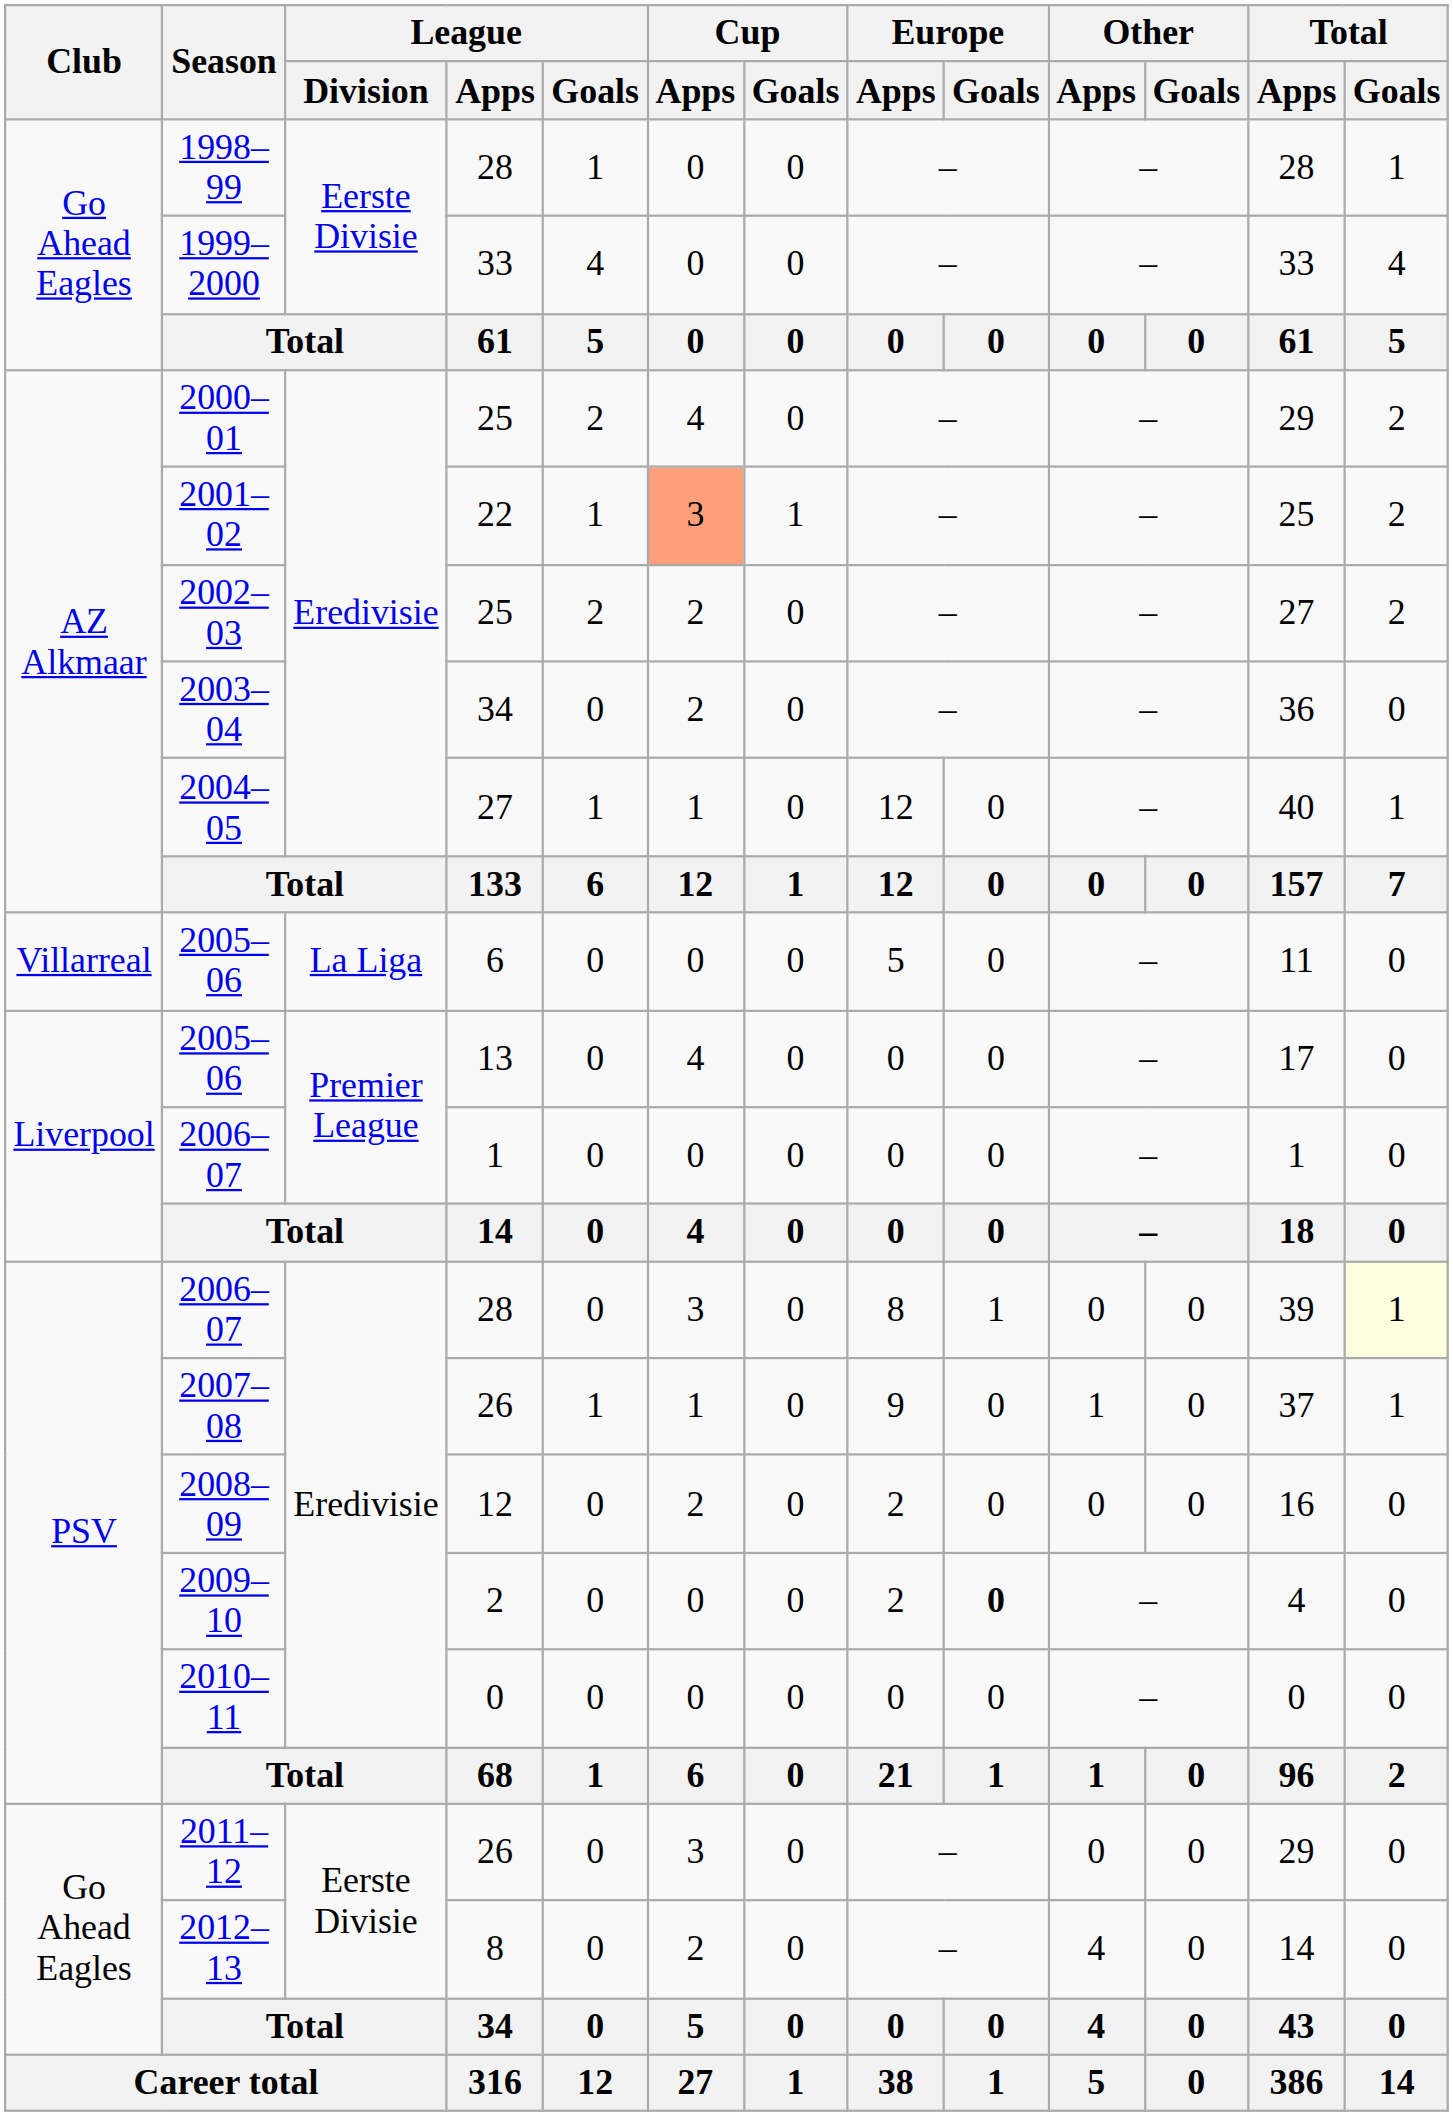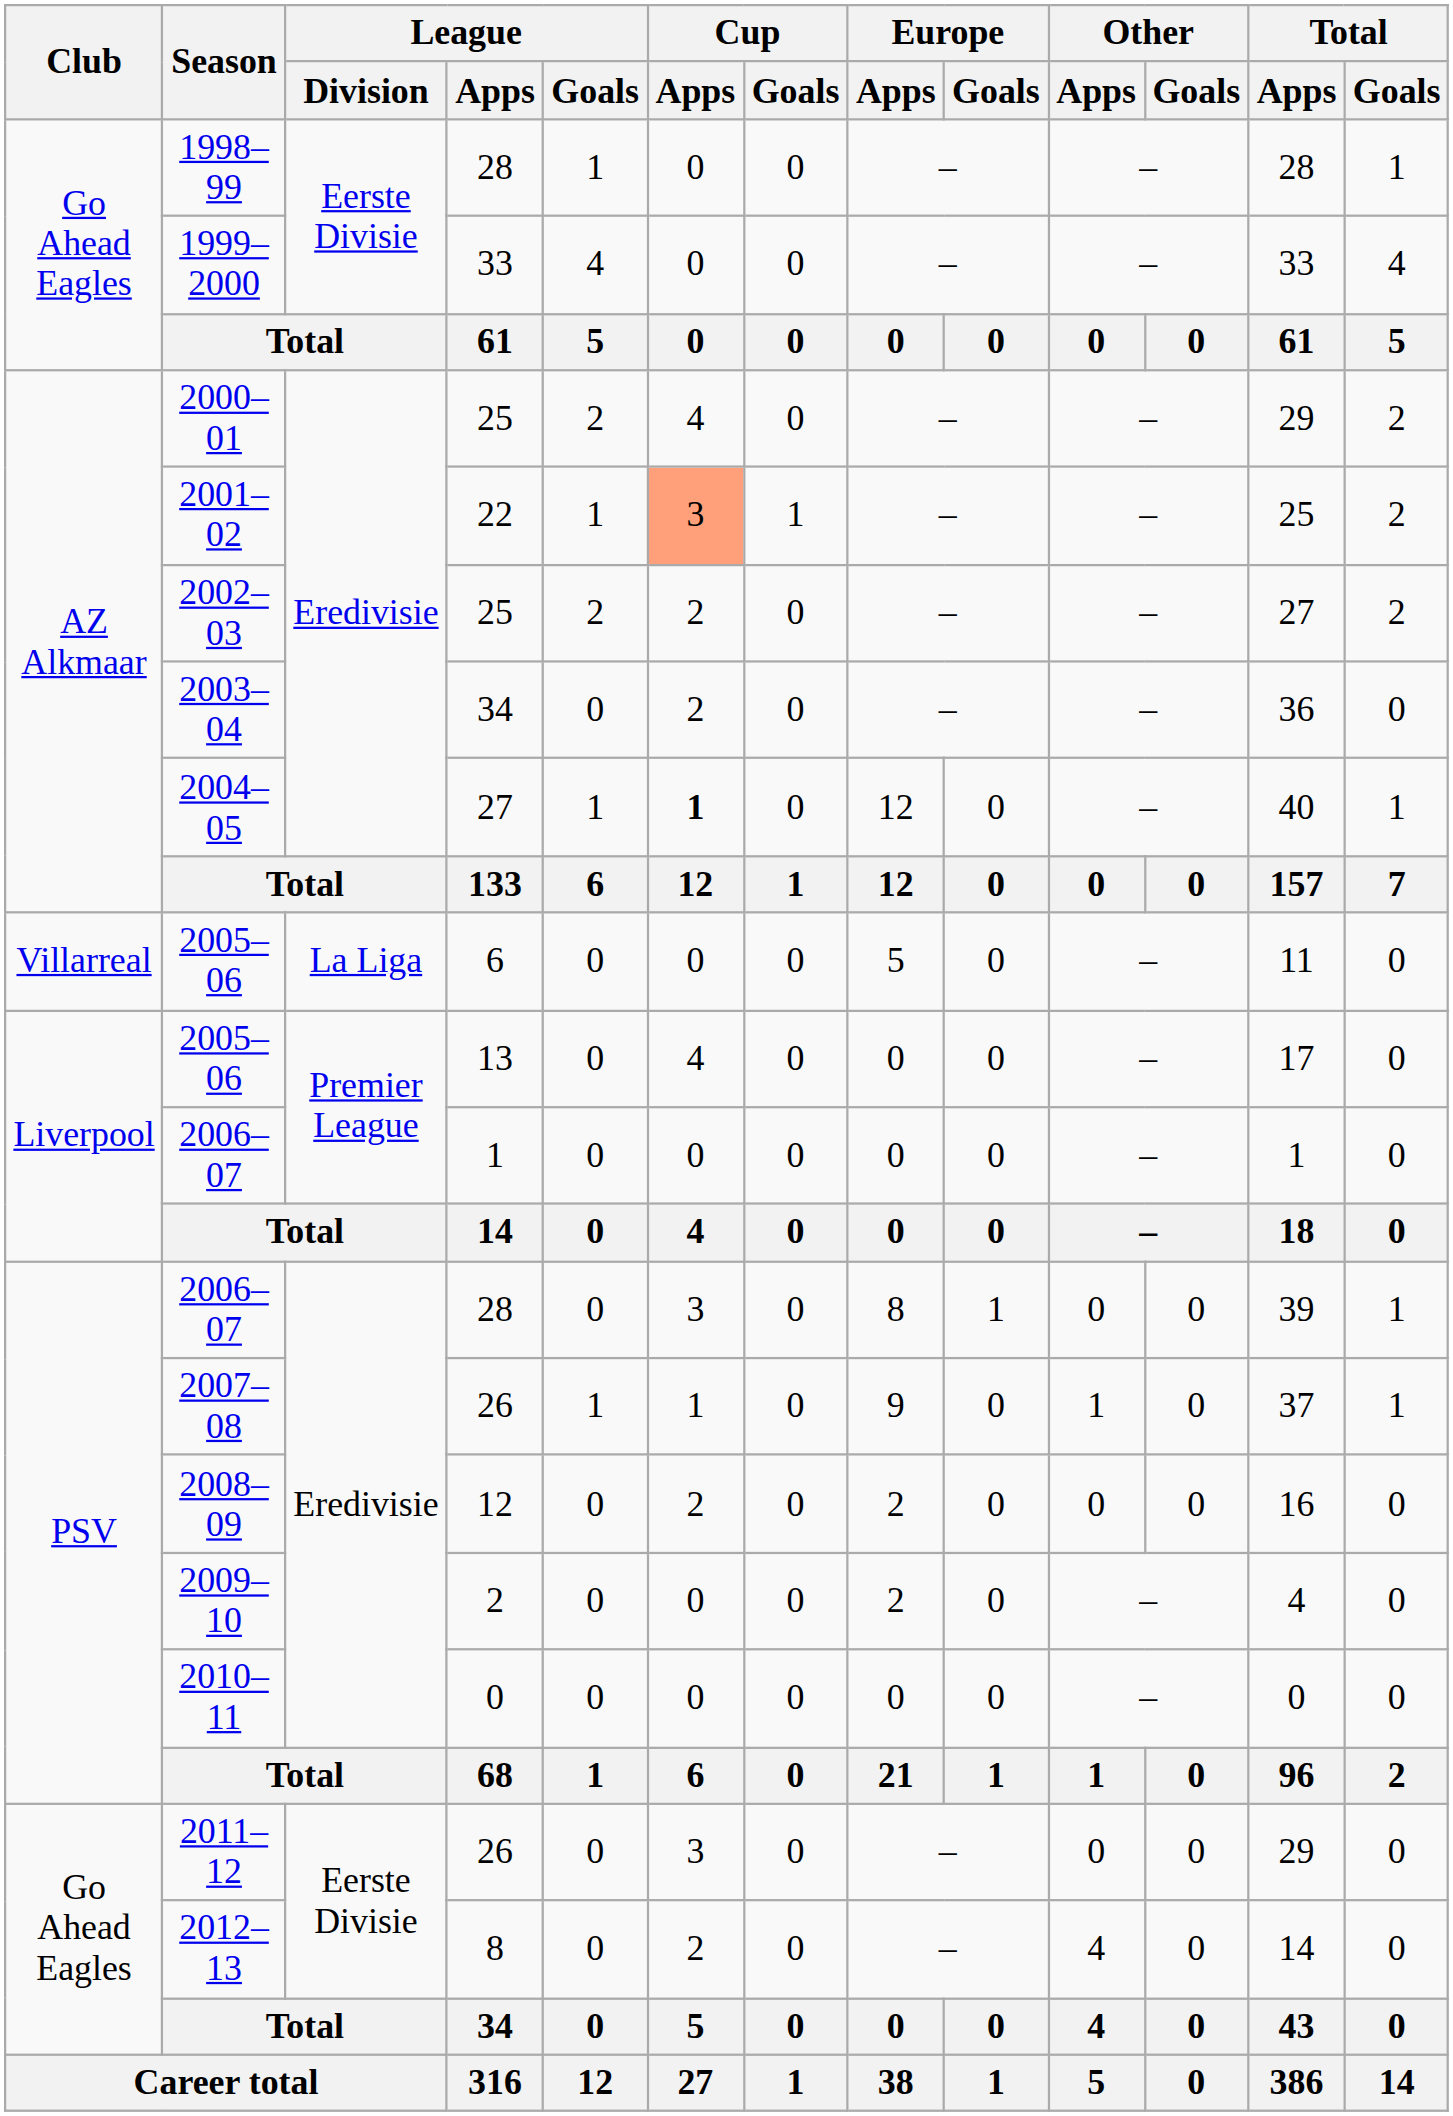(695, 806) normal -> (695, 806) bold
(1397, 1308) lightyellow background -> (1397, 1308) no background
(996, 1600) bold -> (996, 1600) normal
